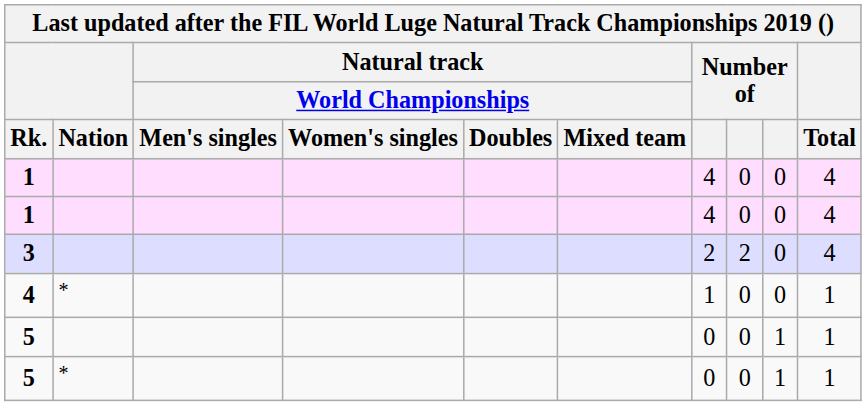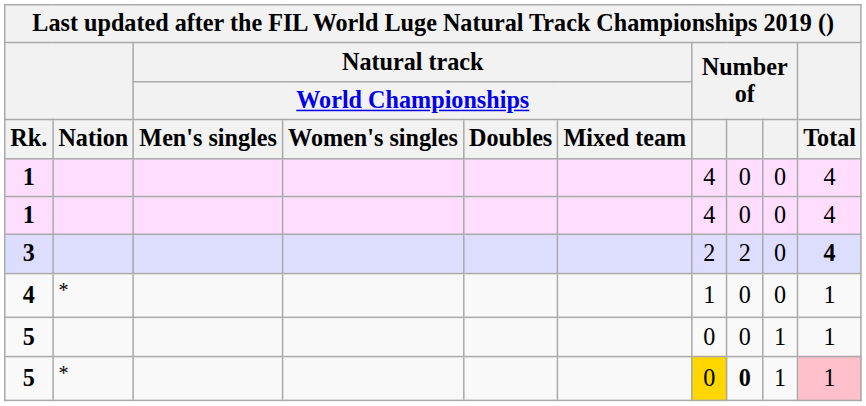(830, 253) normal -> (830, 253) bold
(709, 378) no background -> (709, 378) gold background
(745, 378) normal -> (745, 378) bold
(830, 378) no background -> (830, 378) pink background
